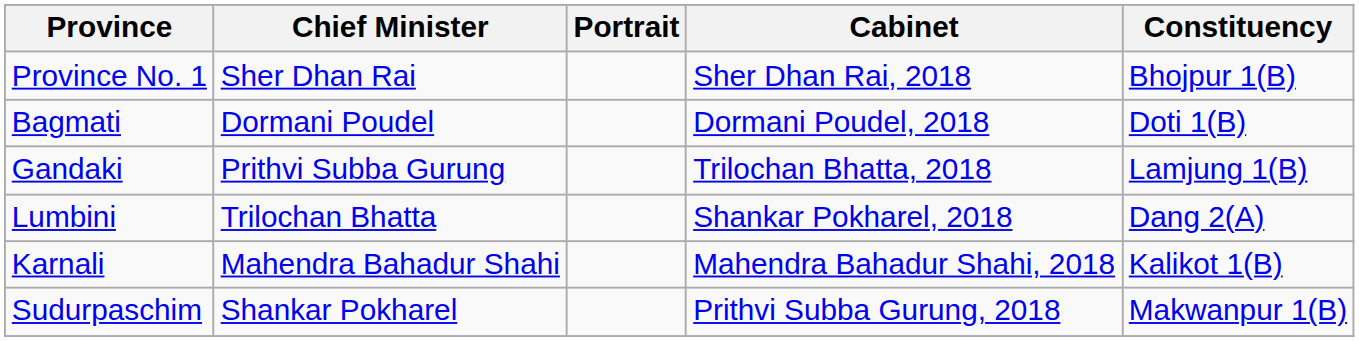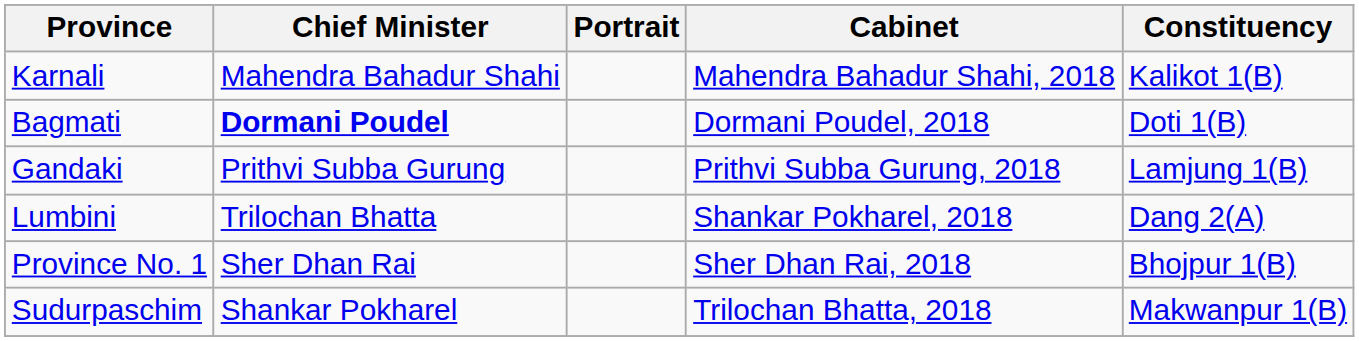rows swapped: (109, 75) <-> (58, 264)
(327, 122) normal -> (335, 122) bold
(842, 169) Trilochan Bhatta, 2018 -> (877, 169) Prithvi Subba Gurung, 2018
(877, 311) Prithvi Subba Gurung, 2018 -> (842, 311) Trilochan Bhatta, 2018
